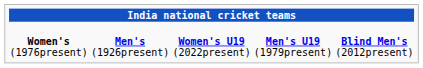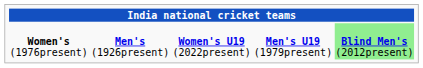(374, 47) no background -> (374, 47) lightgreen background
